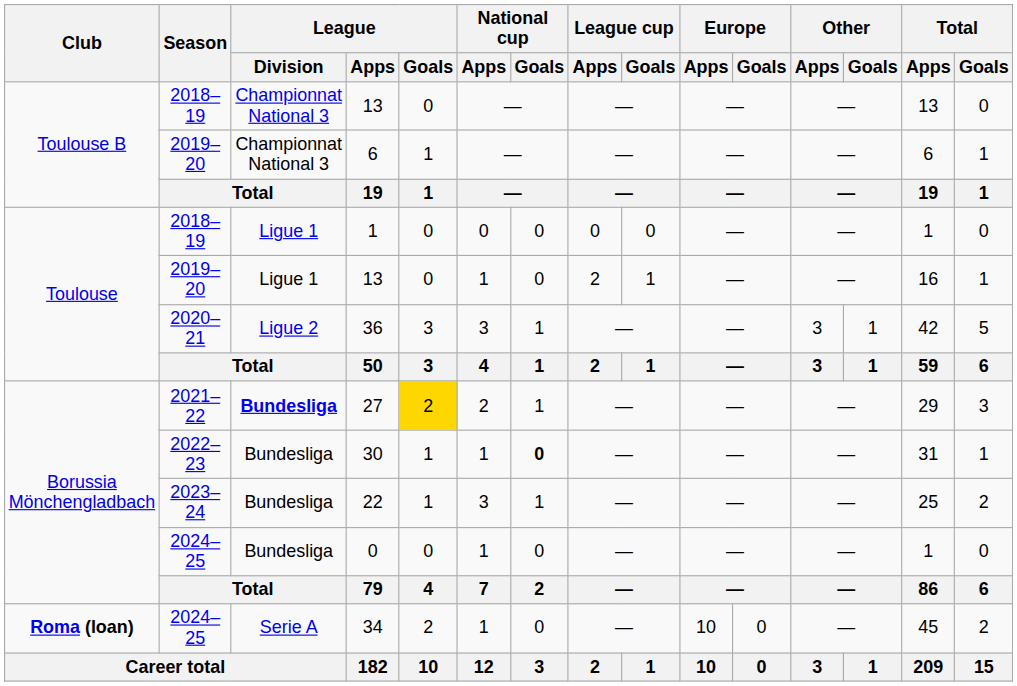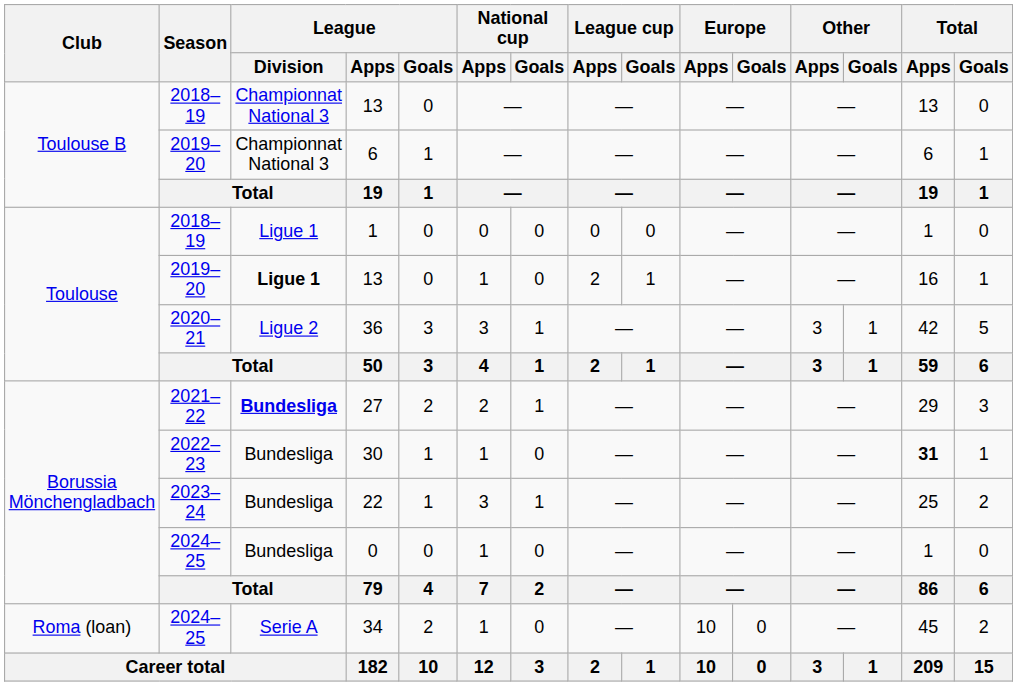(289, 279) normal -> (289, 279) bold
(428, 405) gold background -> (428, 405) no background
(539, 454) bold -> (539, 454) normal
(928, 454) normal -> (928, 454) bold
(82, 628) bold -> (82, 628) normal
